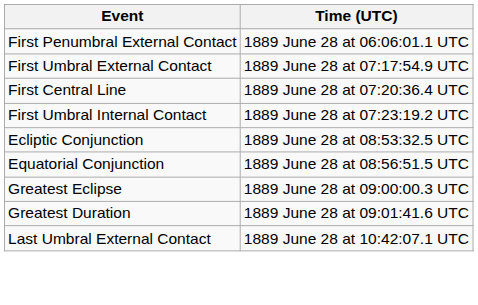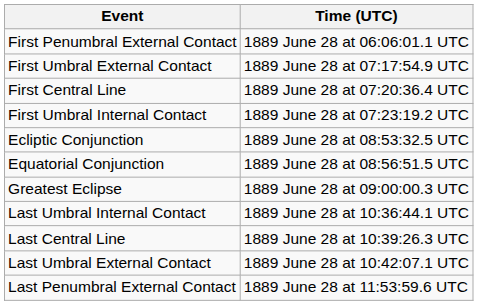- row: (69, 213)
+ row: (107, 213)
+ row: (67, 238)
+ row: (122, 287)
